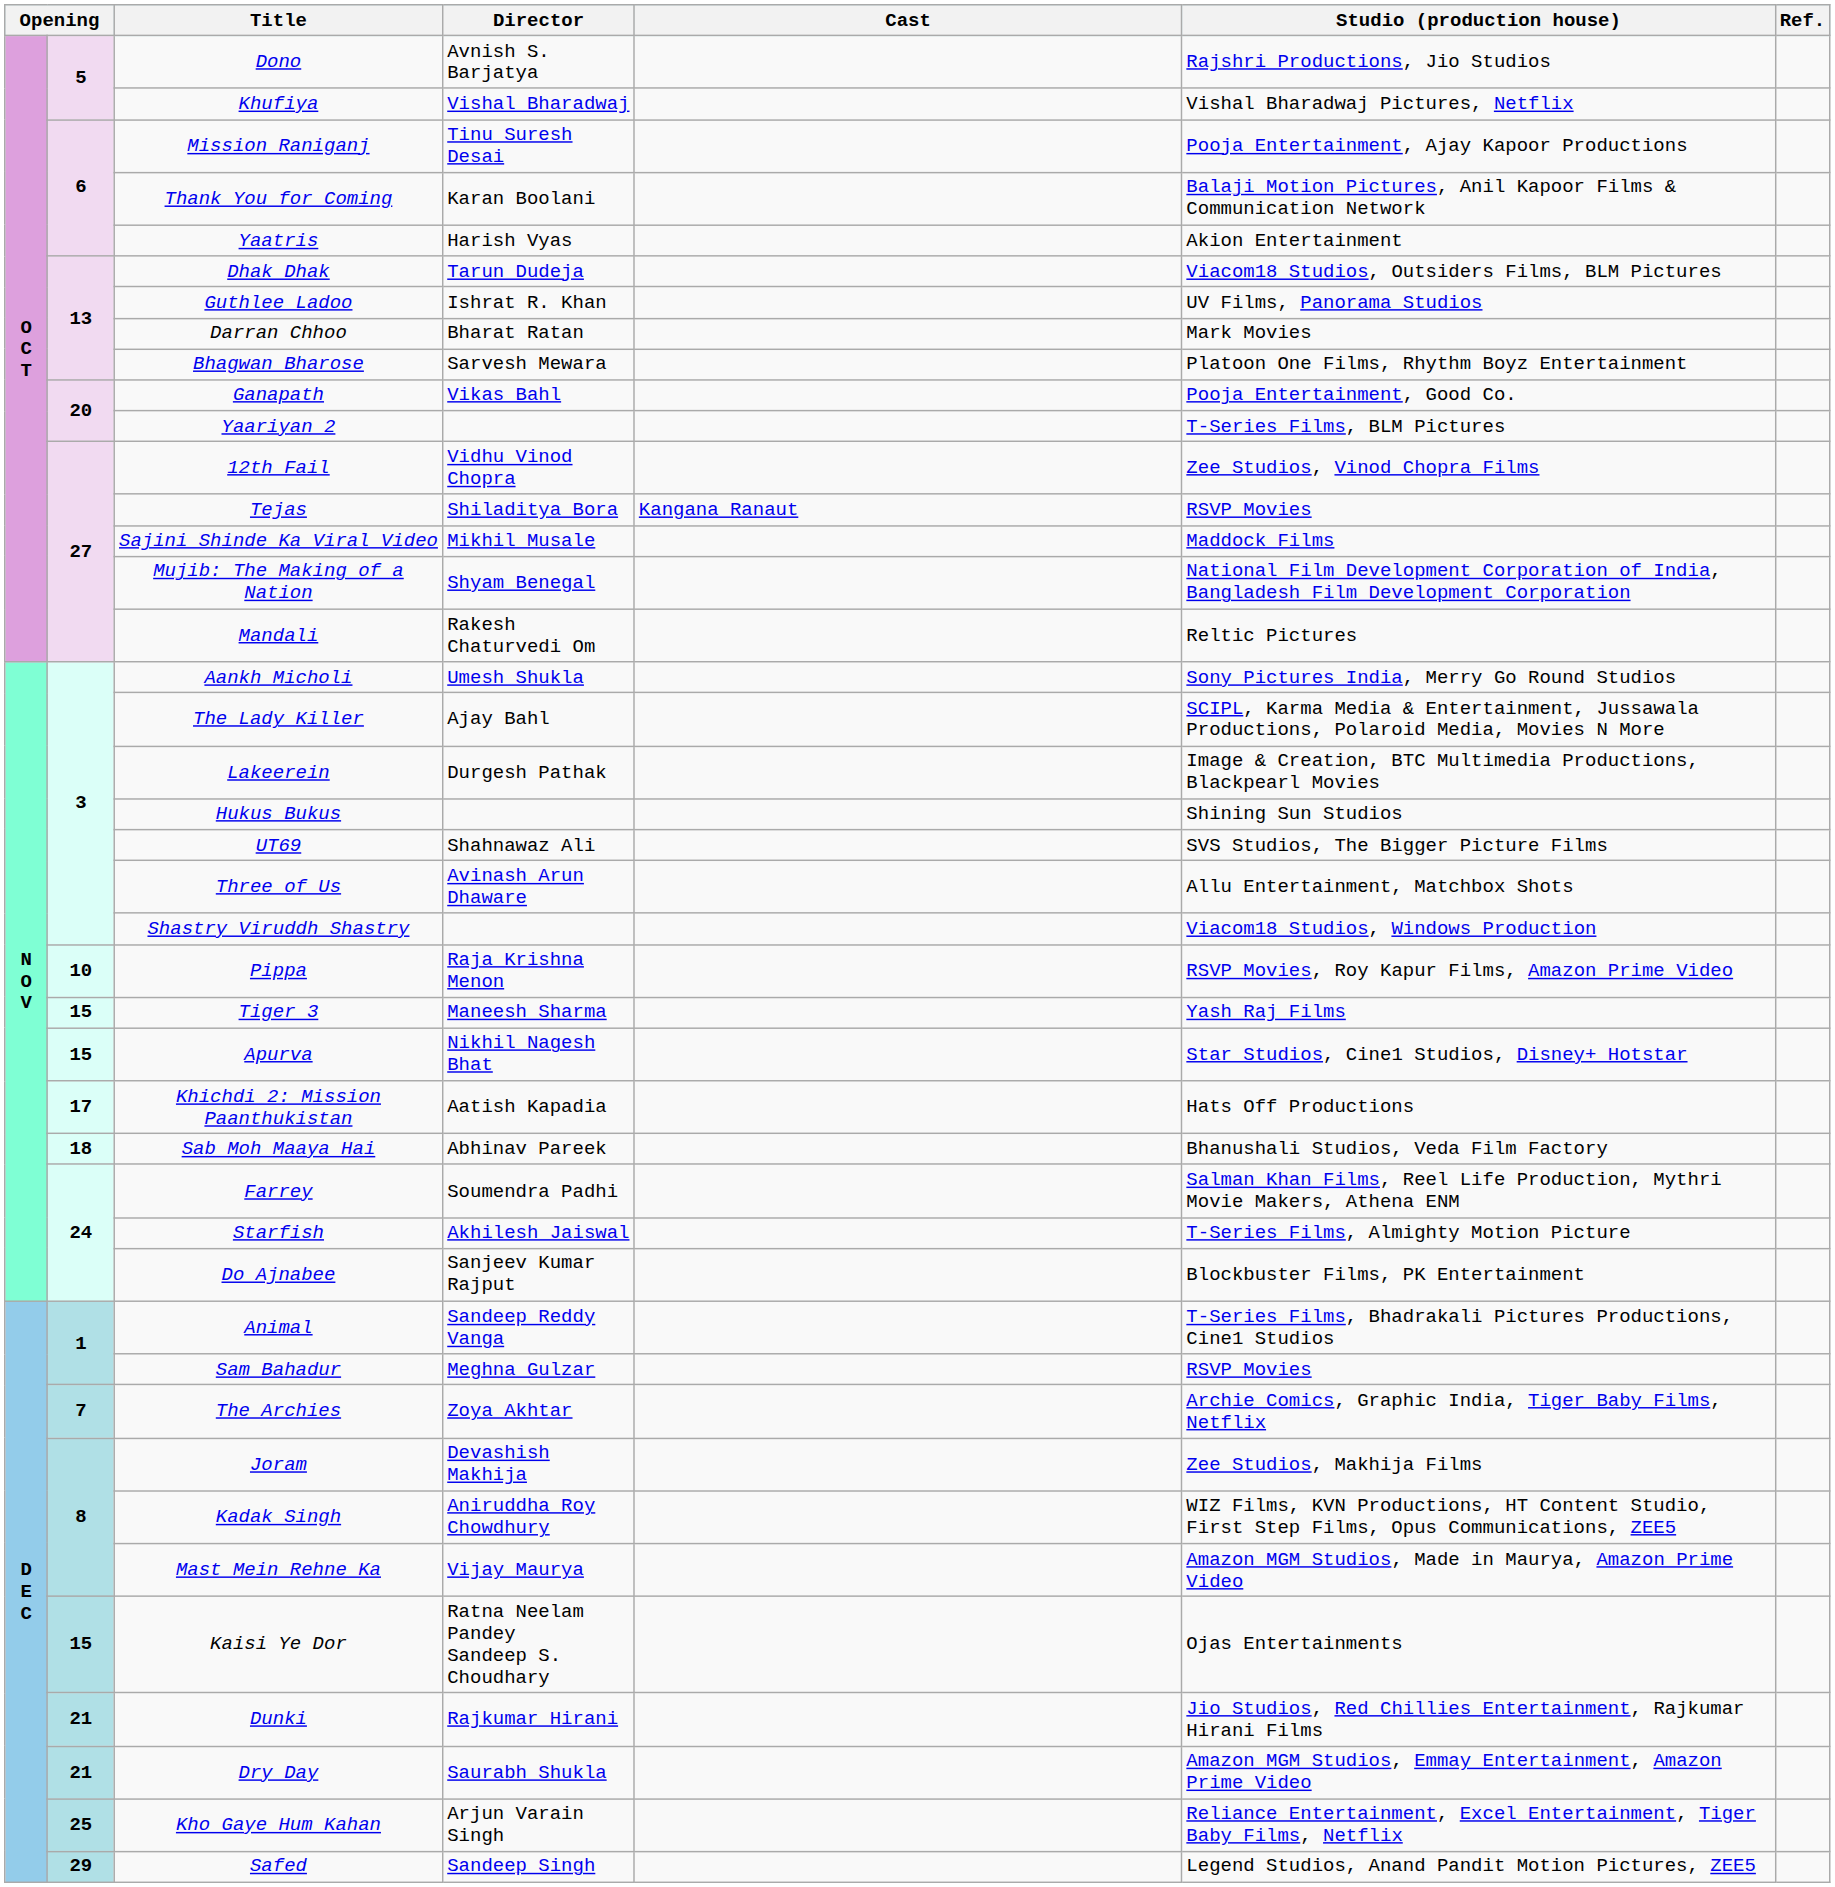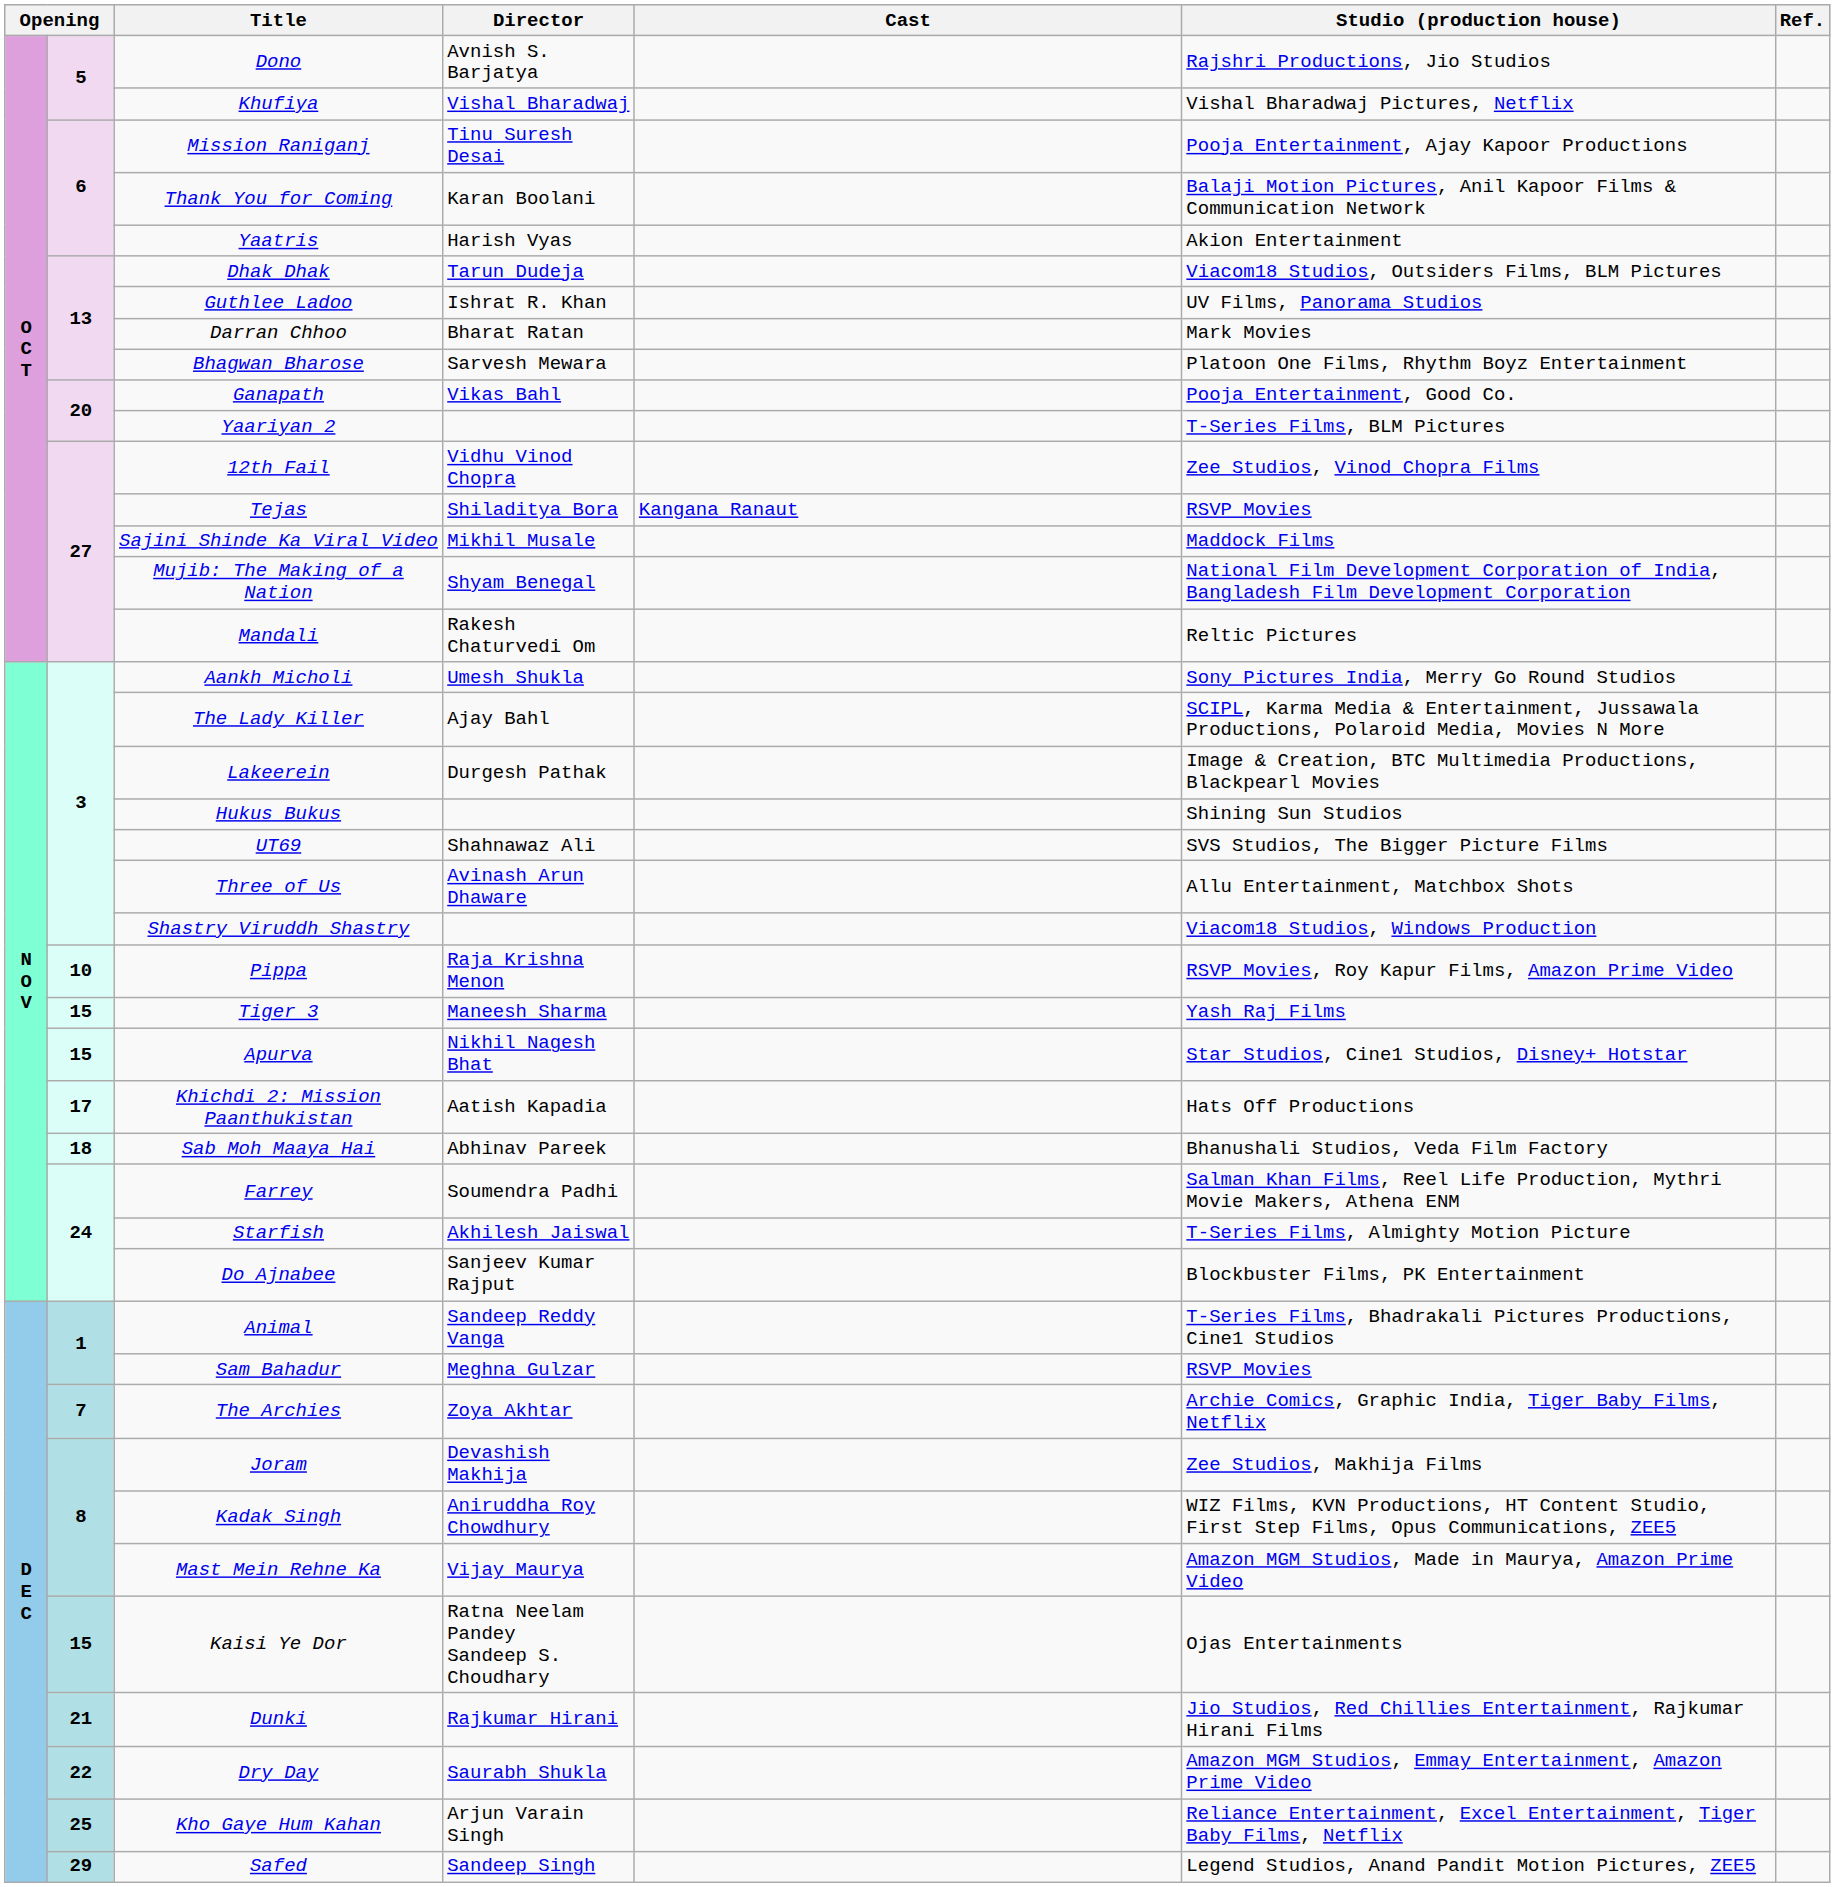(81, 1772) 21 -> (81, 1772) 22
